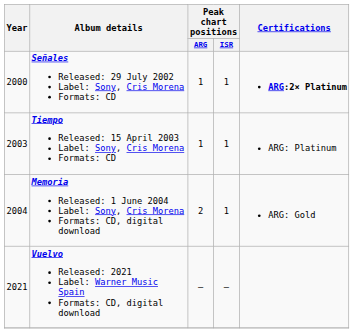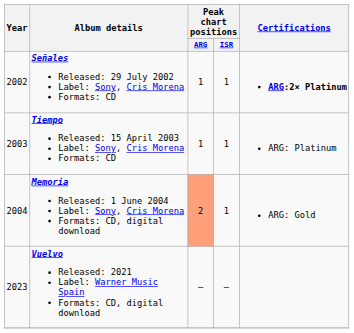(17, 82) 2000 -> (17, 82) 2002
(201, 210) no background -> (201, 210) lightsalmon background
(17, 287) 2021 -> (17, 287) 2023
